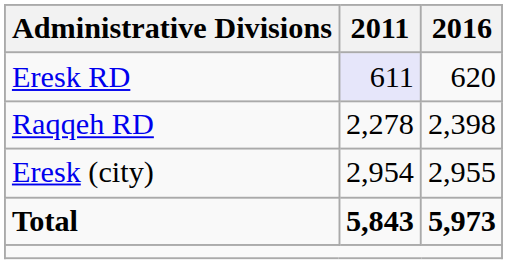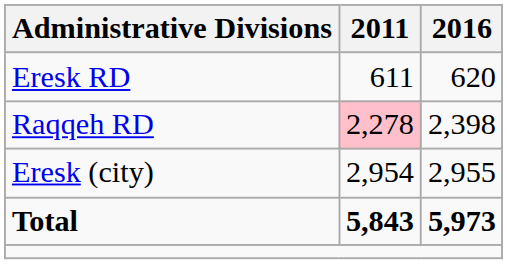(392, 76) lavender background -> (392, 76) no background
(380, 124) no background -> (380, 124) pink background
